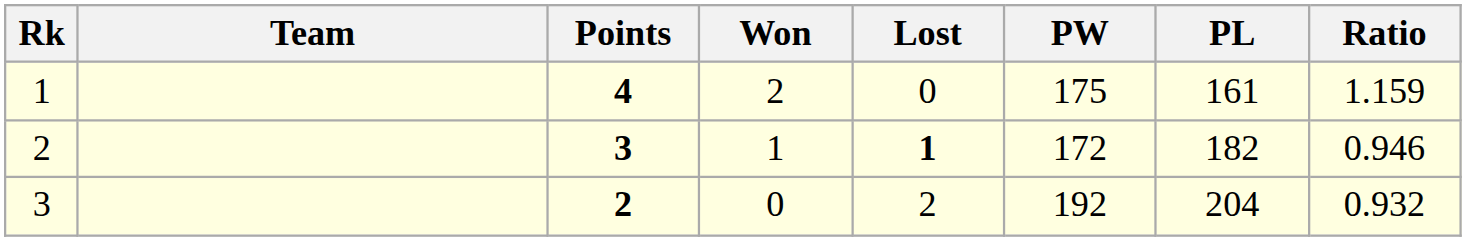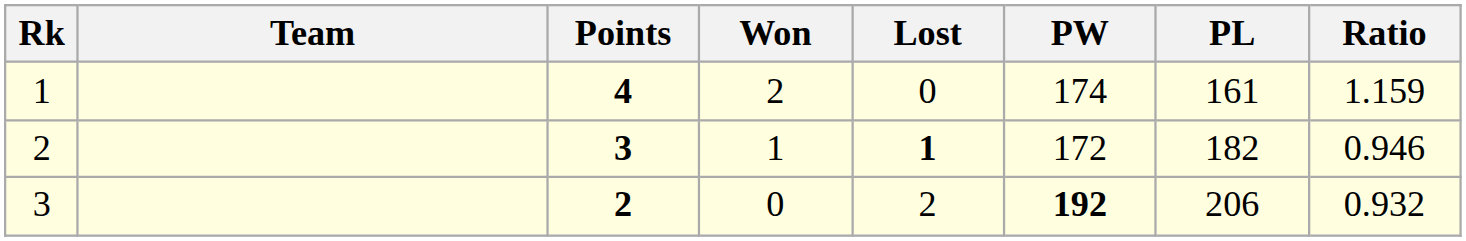(1080, 90) 175 -> (1080, 90) 174
(1080, 205) normal -> (1080, 205) bold
(1232, 205) 204 -> (1232, 205) 206
